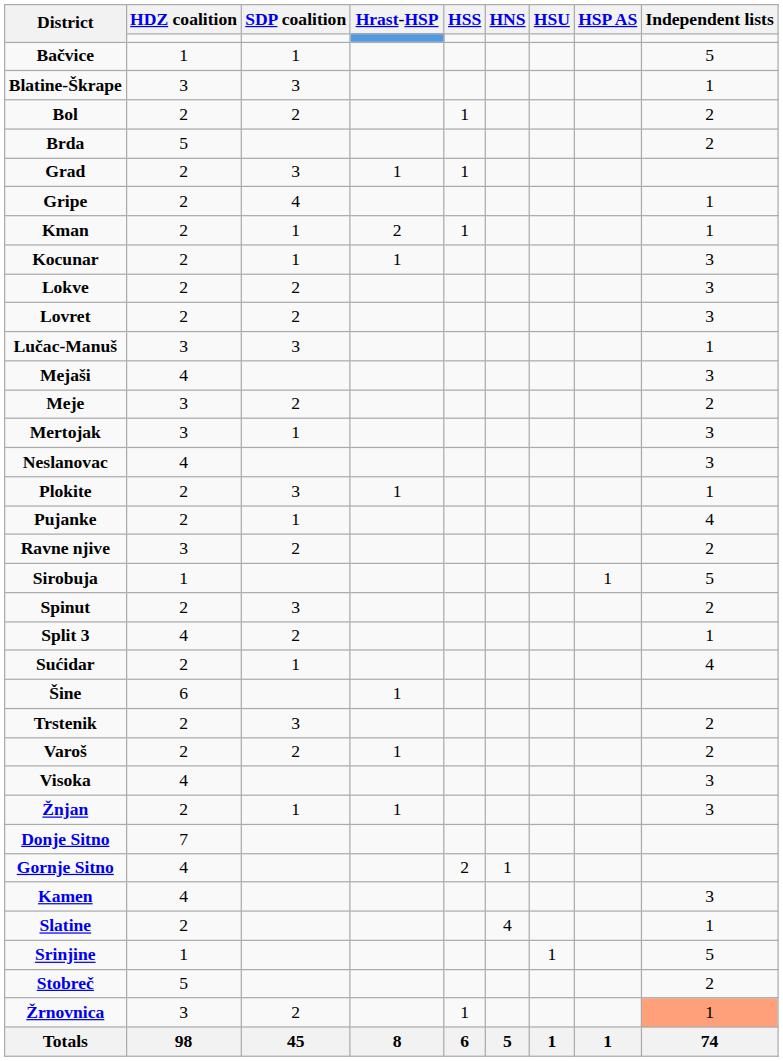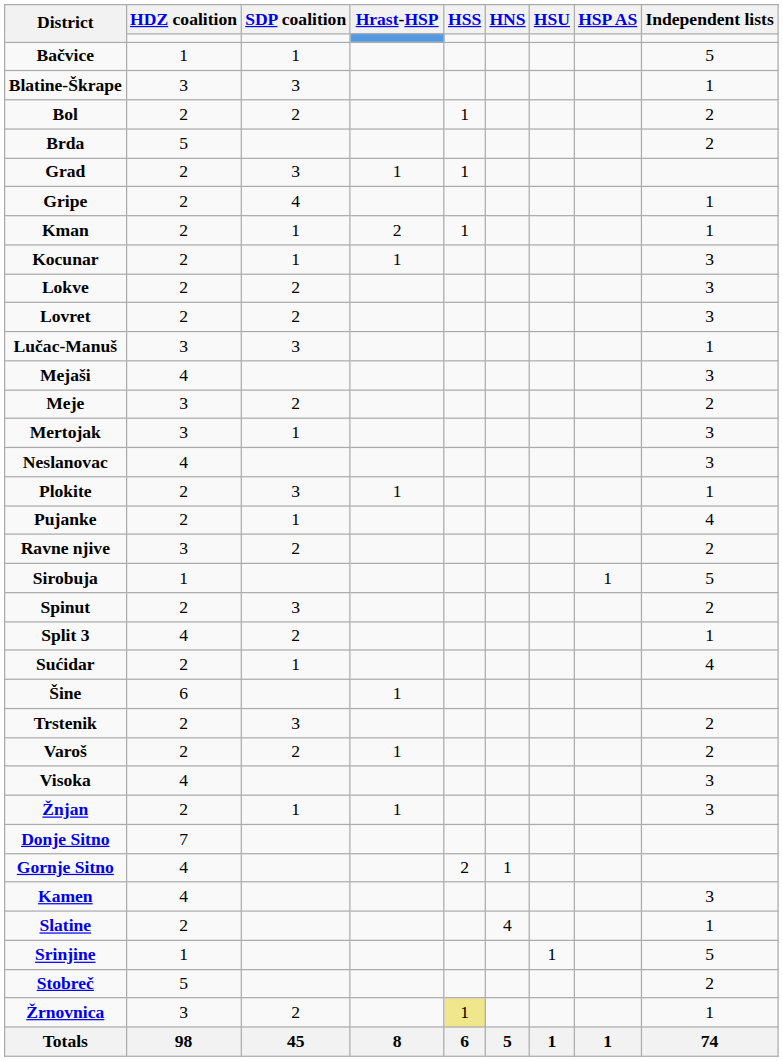(465, 1012) no background -> (465, 1012) khaki background
(710, 1012) lightsalmon background -> (710, 1012) no background
